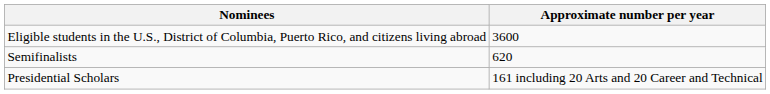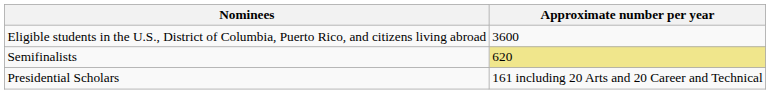(502, 57) no background -> (502, 57) khaki background
